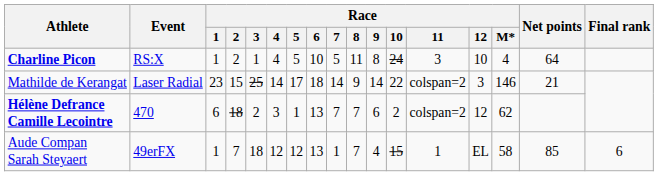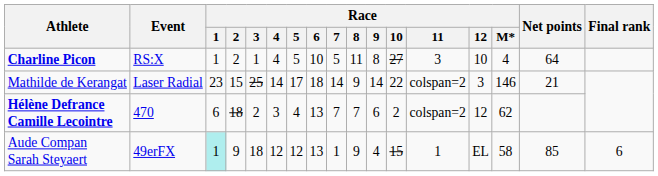(396, 60) 24 -> (396, 60) 27
(296, 113) 1 -> (296, 113) 4
(216, 151) no background -> (216, 151) paleturquoise background
(236, 151) 7 -> (236, 151) 9
(356, 151) 7 -> (356, 151) 9
